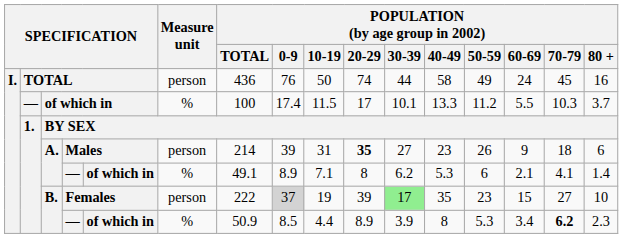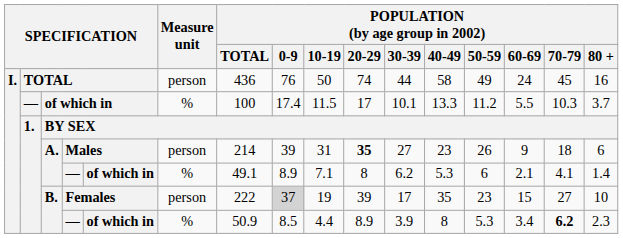(404, 197) lightgreen background -> (404, 197) no background
